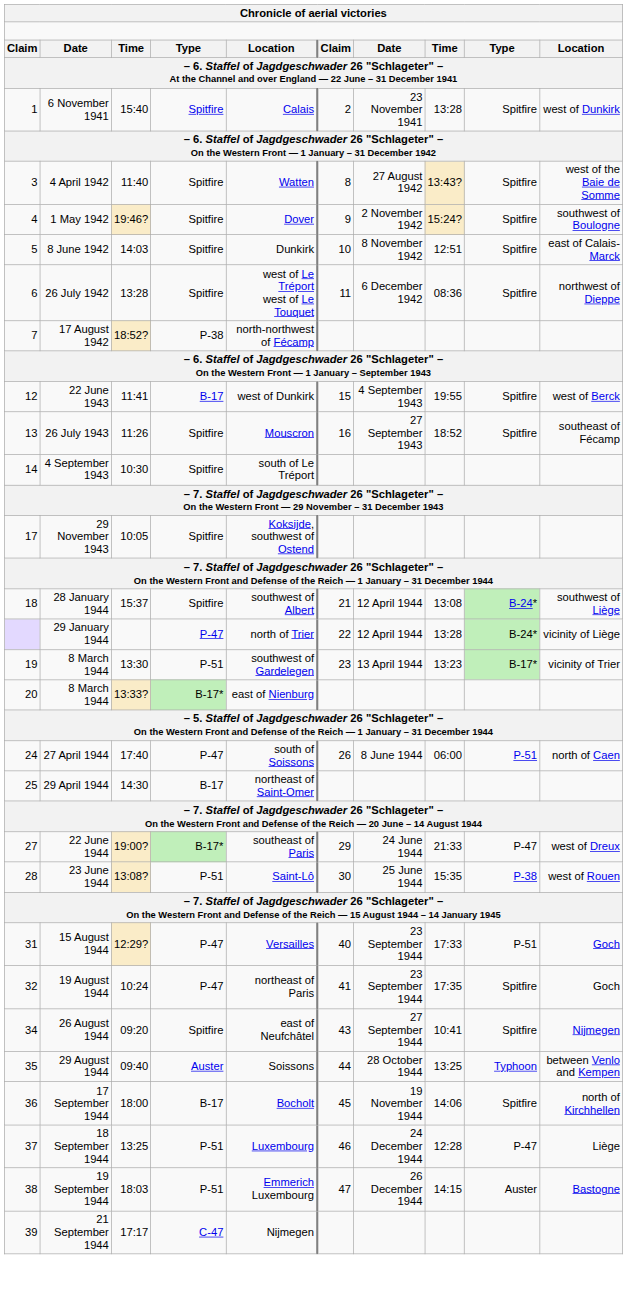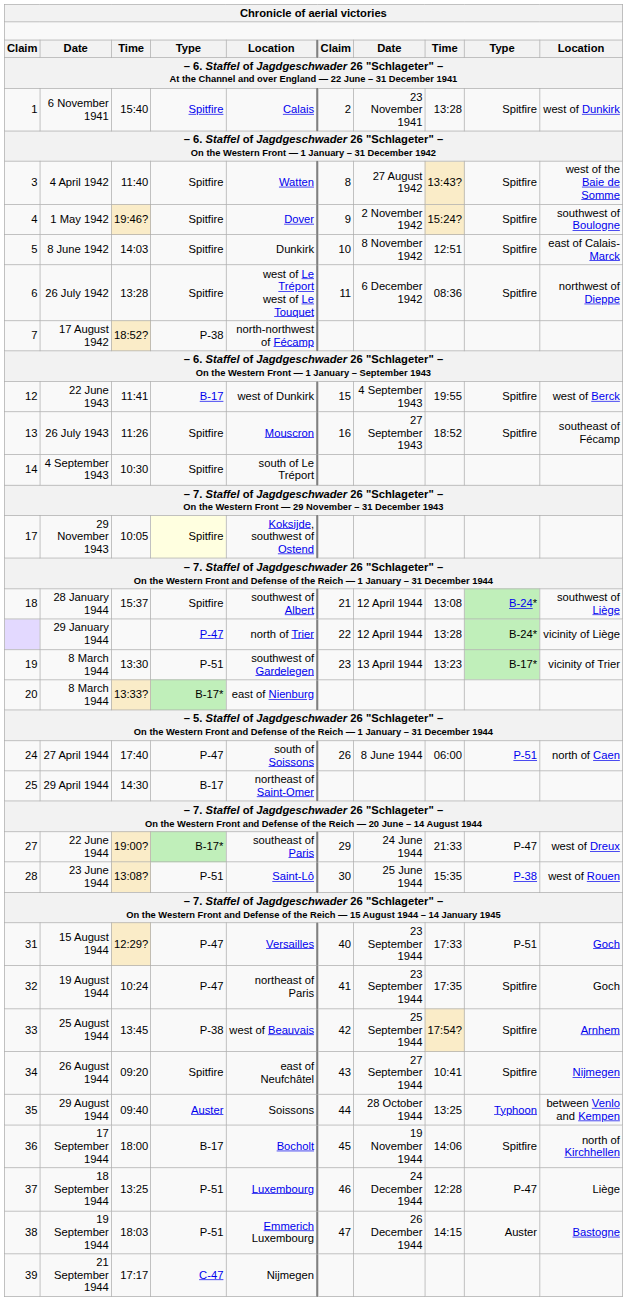(206, 536) no background -> (206, 536) lightyellow background
+ row: (31, 1030)
